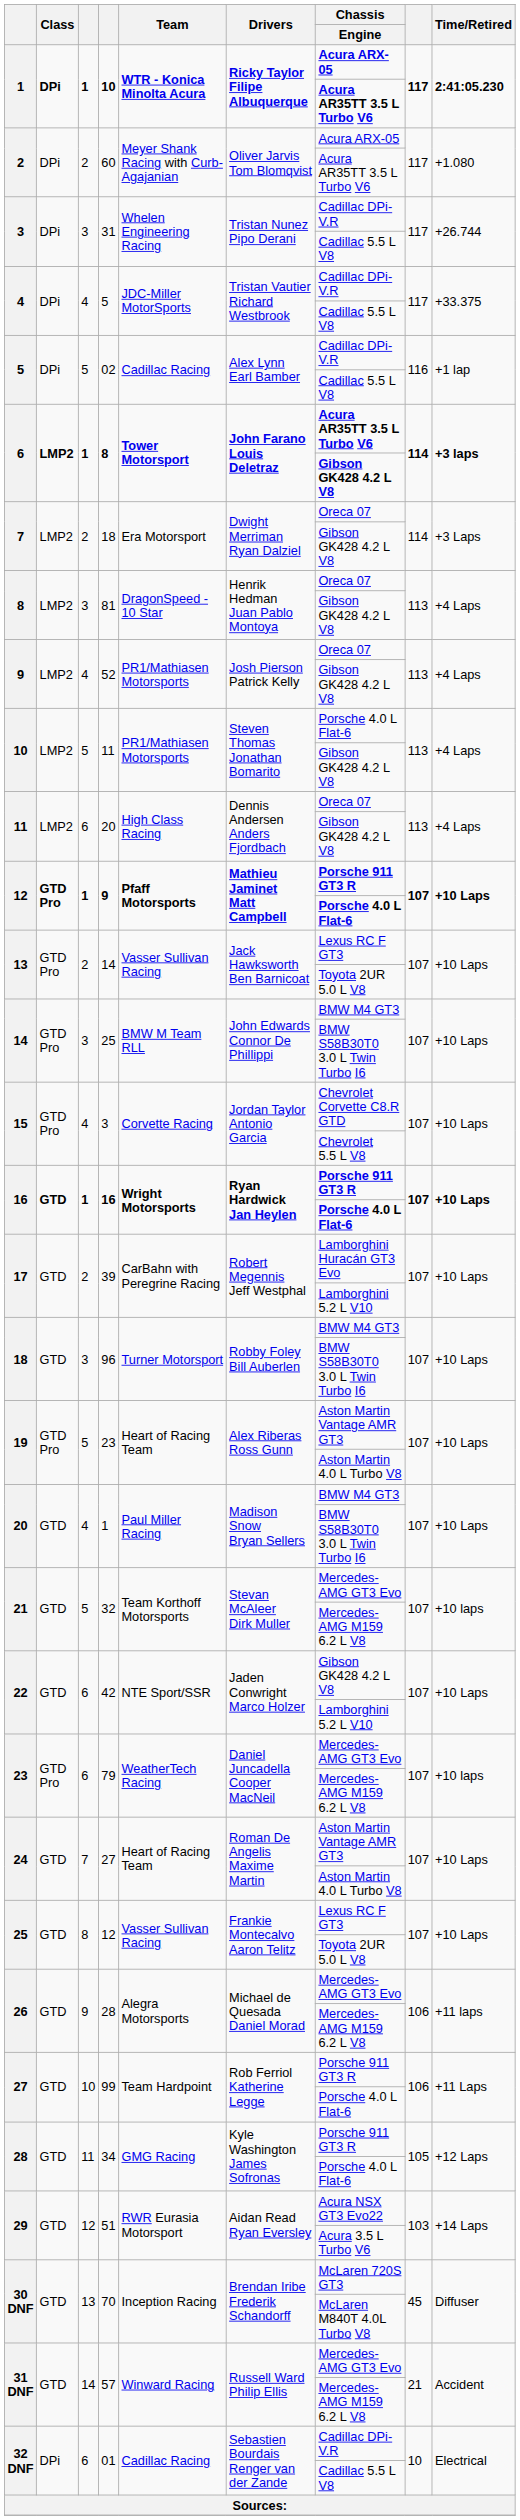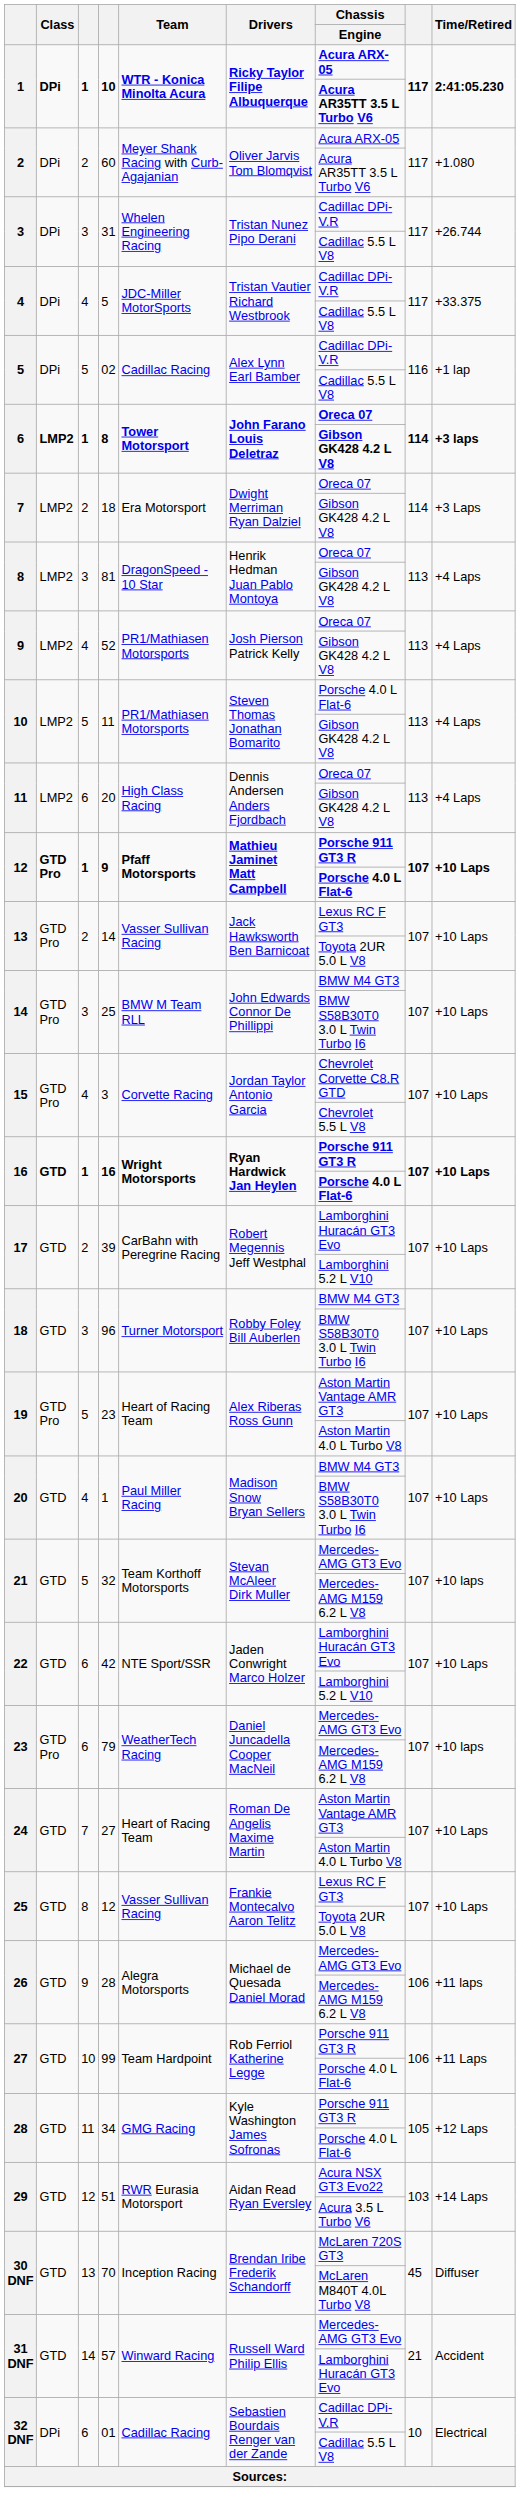(359, 429) Acura AR35TT 3.5 L Turbo V6 -> (345, 414) Oreca 07
(354, 1675) Gibson GK428 4.2 L V8 -> (357, 1647) Lamborghini Huracán GT3 Evo
(351, 2402) Mercedes-AMG M159 6.2 L V8 -> (357, 2373) Lamborghini Huracán GT3 Evo
